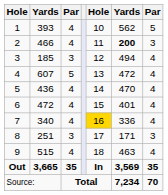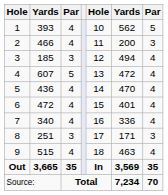(127, 43) bold -> (127, 43) normal
(99, 120) gold background -> (99, 120) no background
